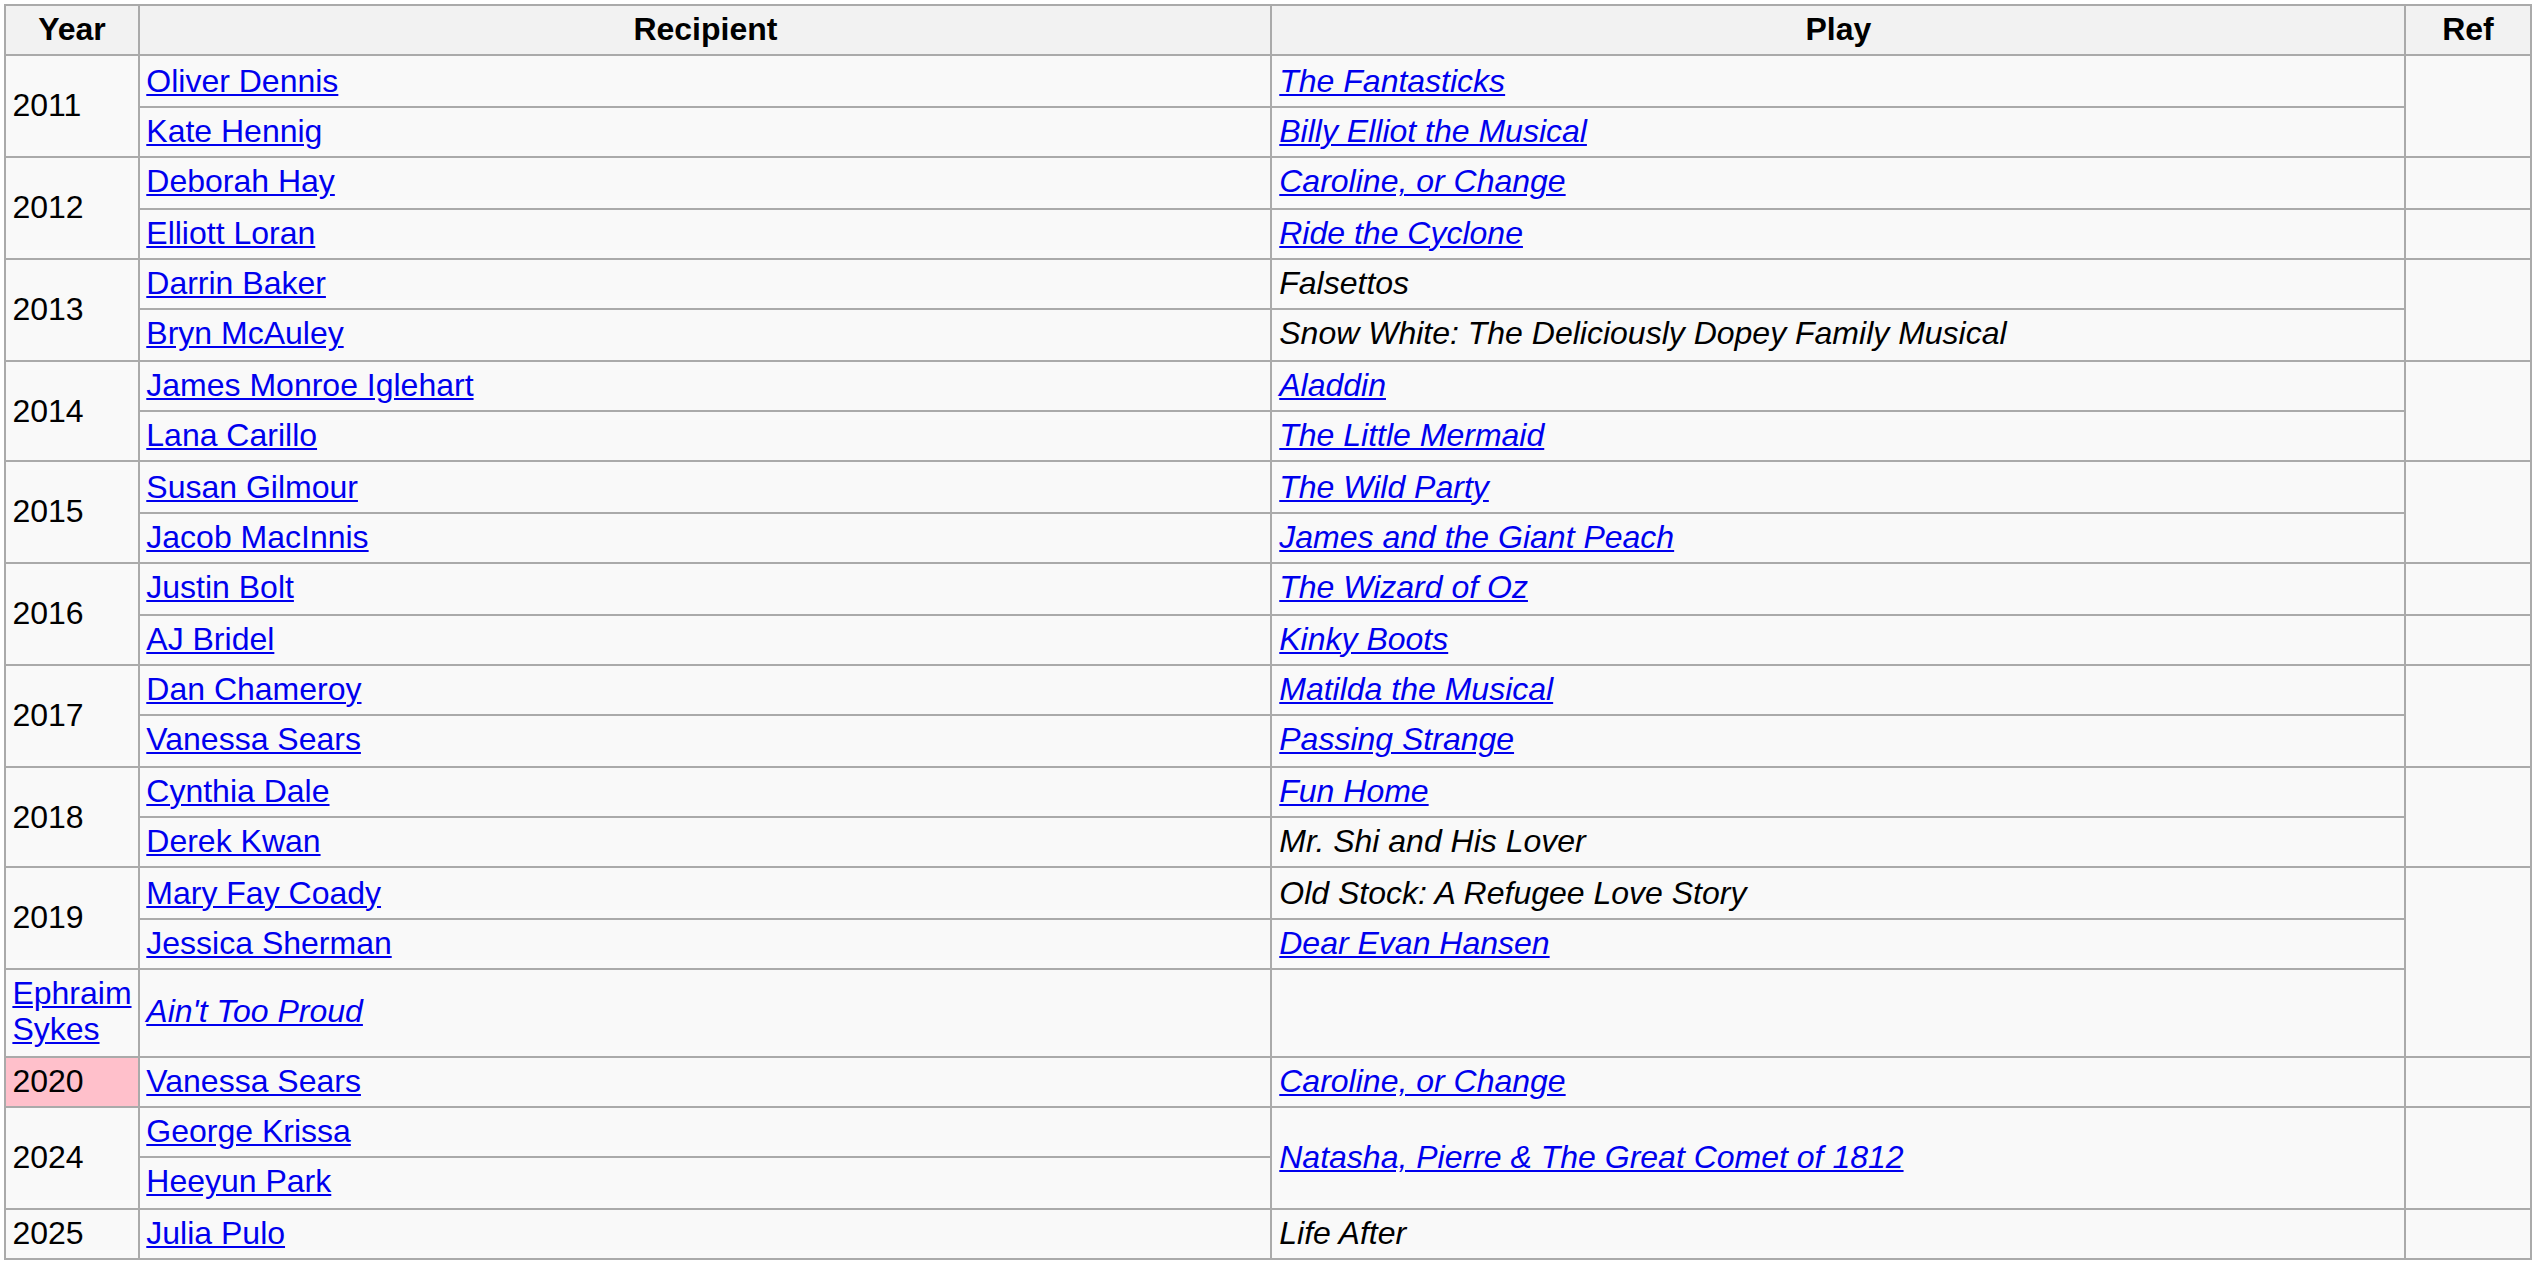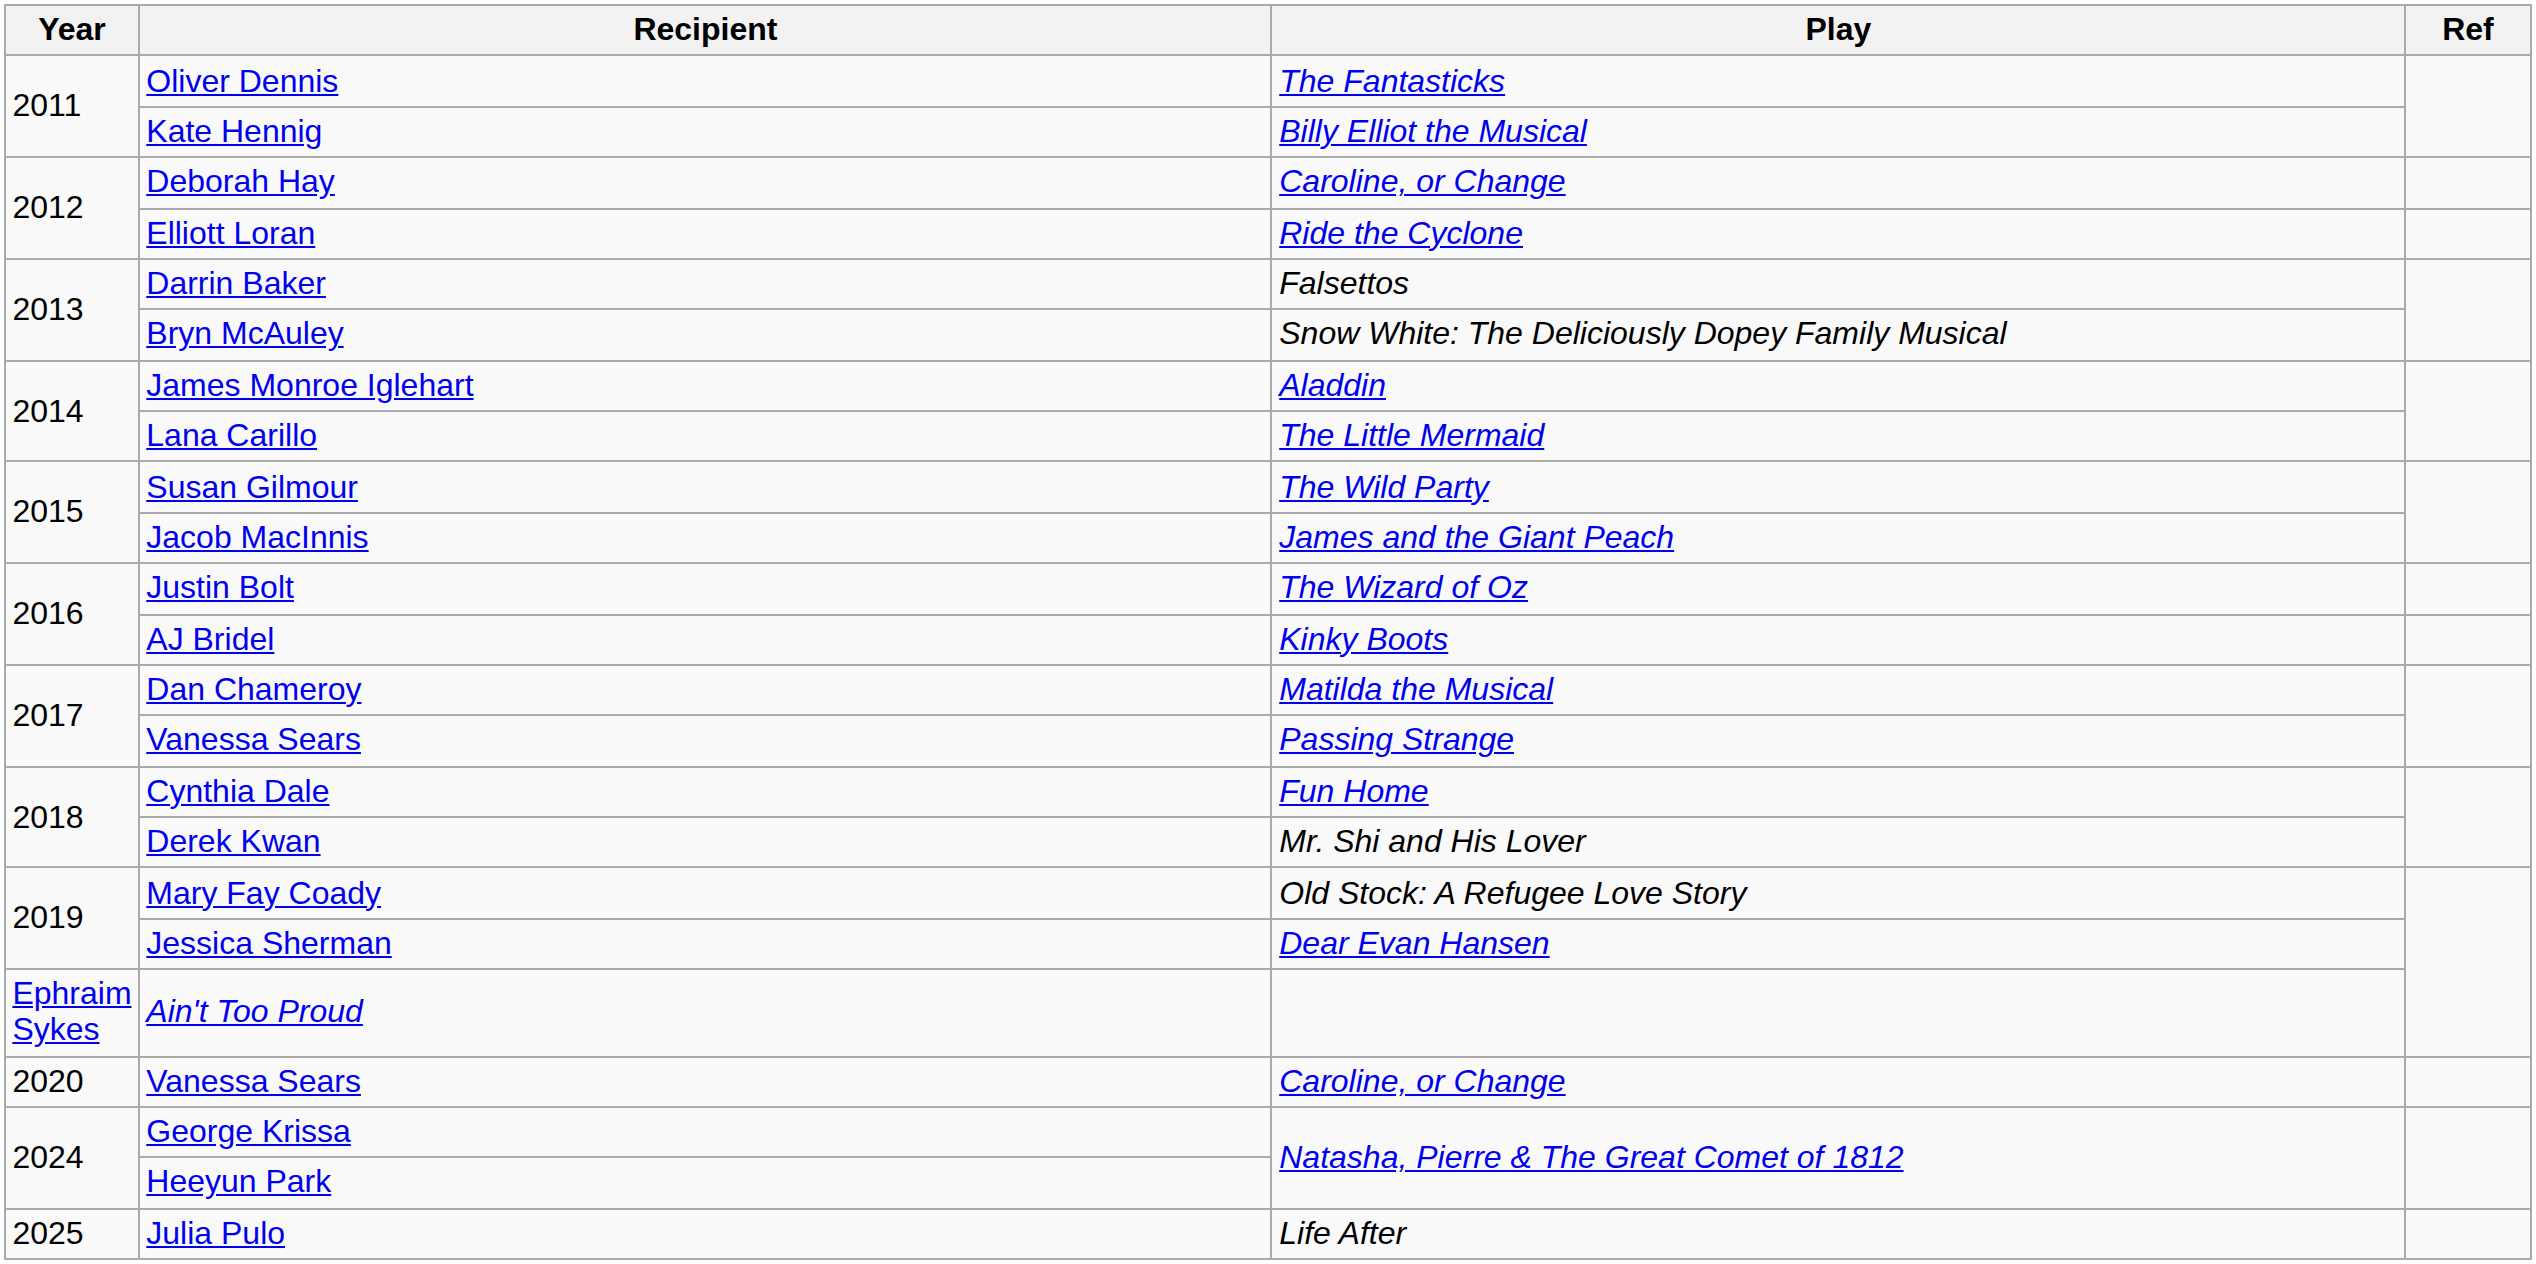(48, 1080) pink background -> (48, 1080) no background
